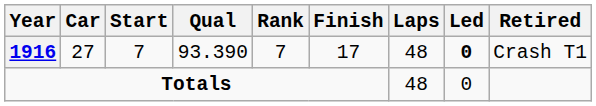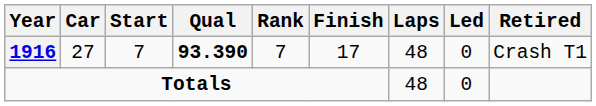(213, 52) normal -> (213, 52) bold
(466, 52) bold -> (466, 52) normal
